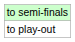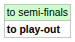(31, 29) normal -> (33, 29) bold
